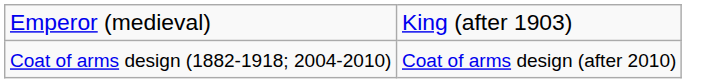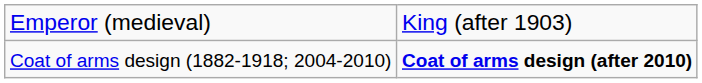(539, 60) normal -> (547, 58) bold
